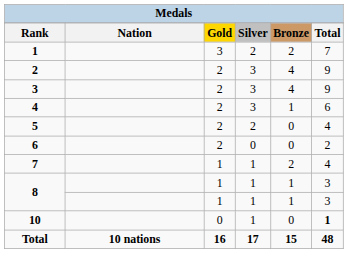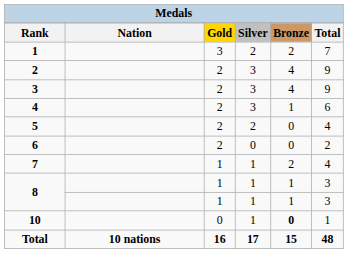(291, 220) normal -> (291, 220) bold
(327, 220) bold -> (327, 220) normal
